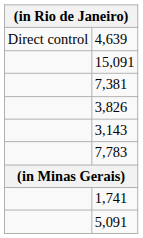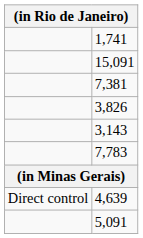rows swapped: (111, 39) <-> (111, 199)
